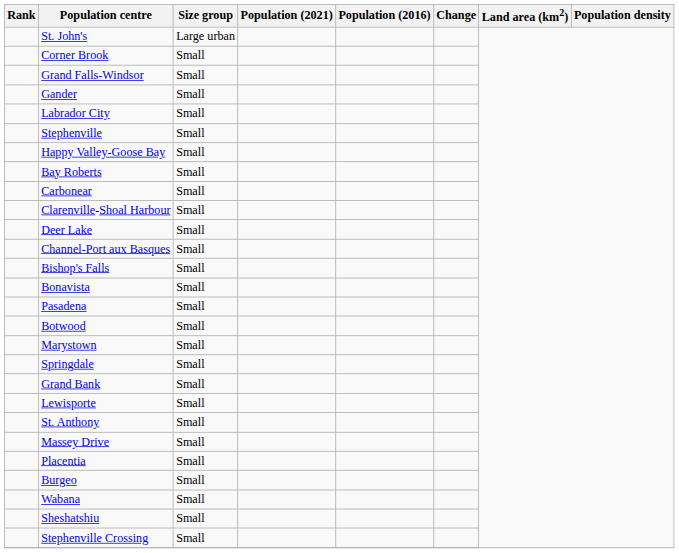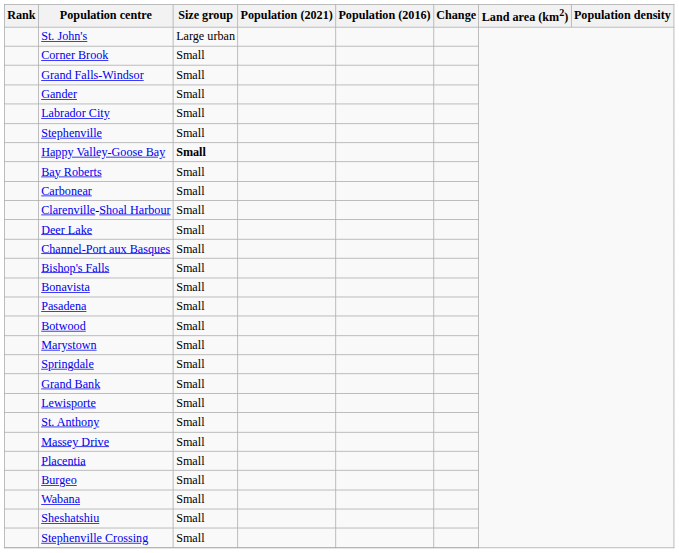(190, 152) normal -> (191, 152) bold
